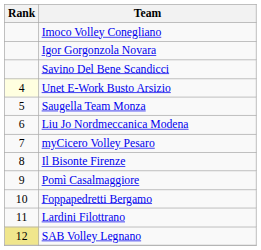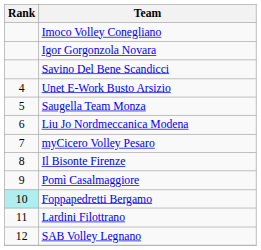(22, 87) lightyellow background -> (22, 87) no background
(22, 198) no background -> (22, 198) paleturquoise background
(22, 236) khaki background -> (22, 236) no background
